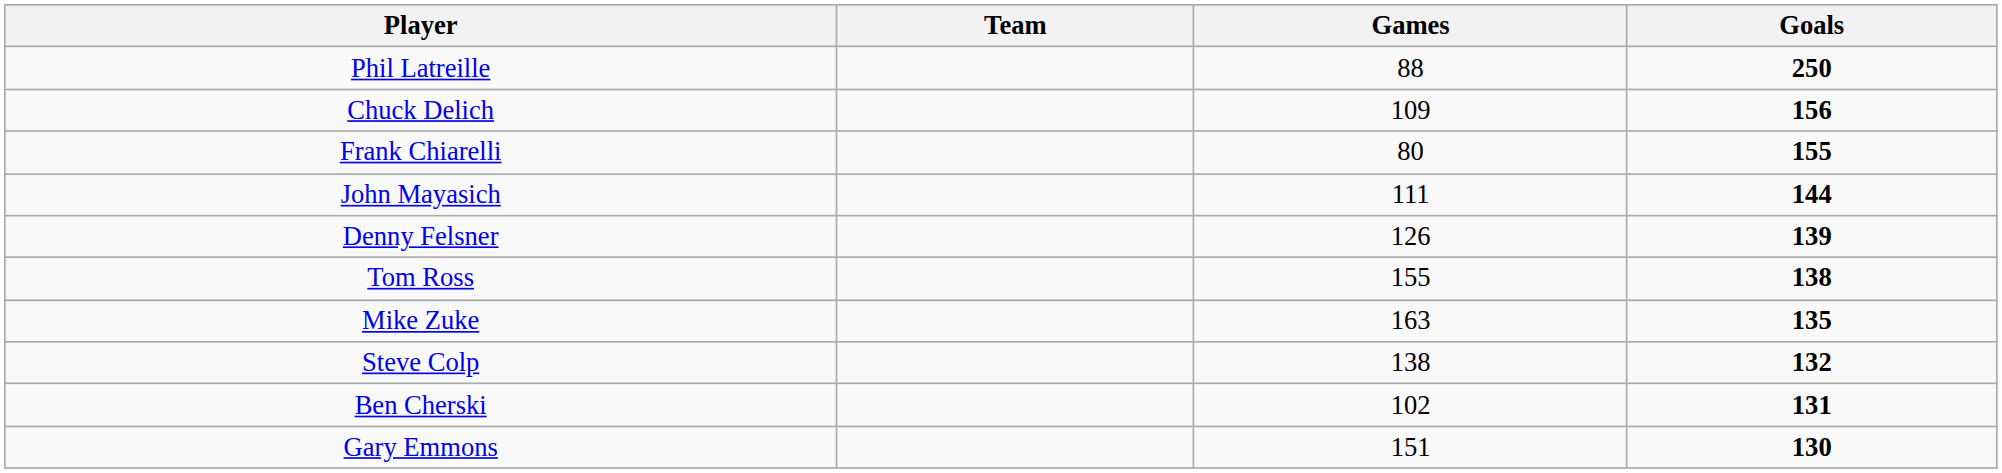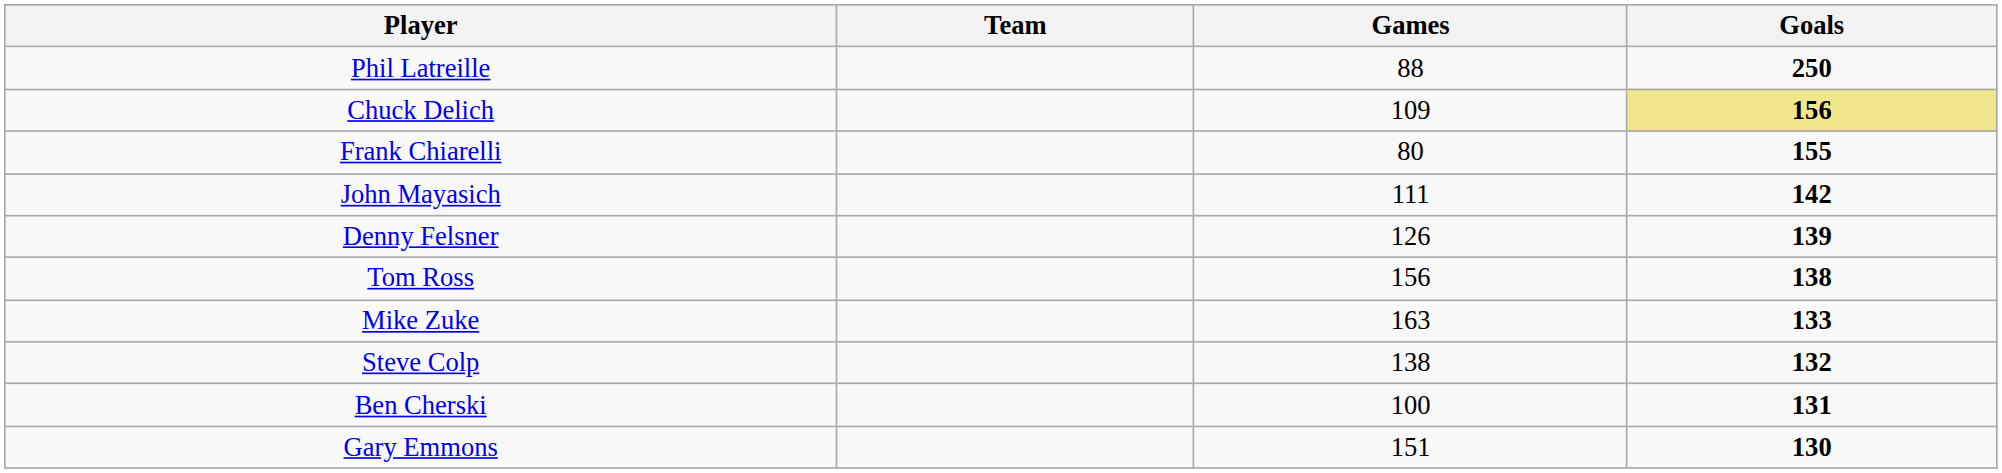(1812, 109) no background -> (1812, 109) khaki background
(1812, 194) 144 -> (1812, 194) 142
(1411, 278) 155 -> (1411, 278) 156
(1812, 320) 135 -> (1812, 320) 133
(1411, 404) 102 -> (1411, 404) 100
